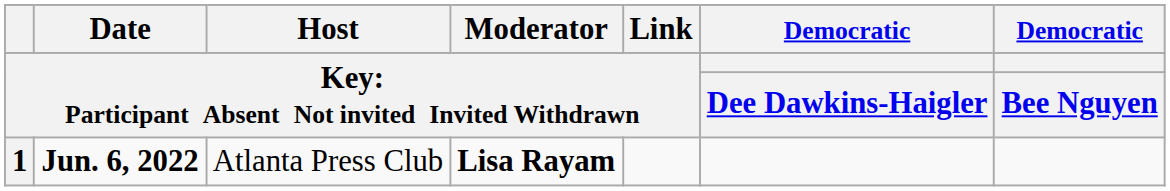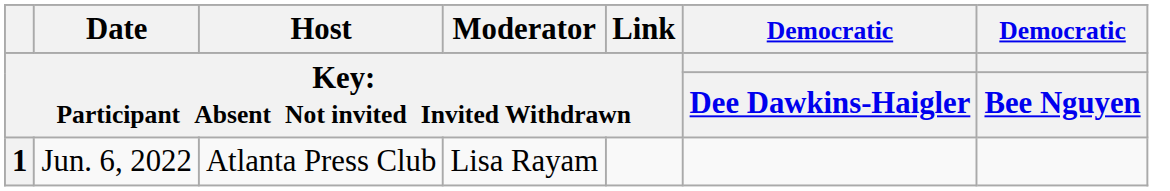(120, 160) bold -> (117, 160) normal
(536, 160) bold -> (524, 160) normal
